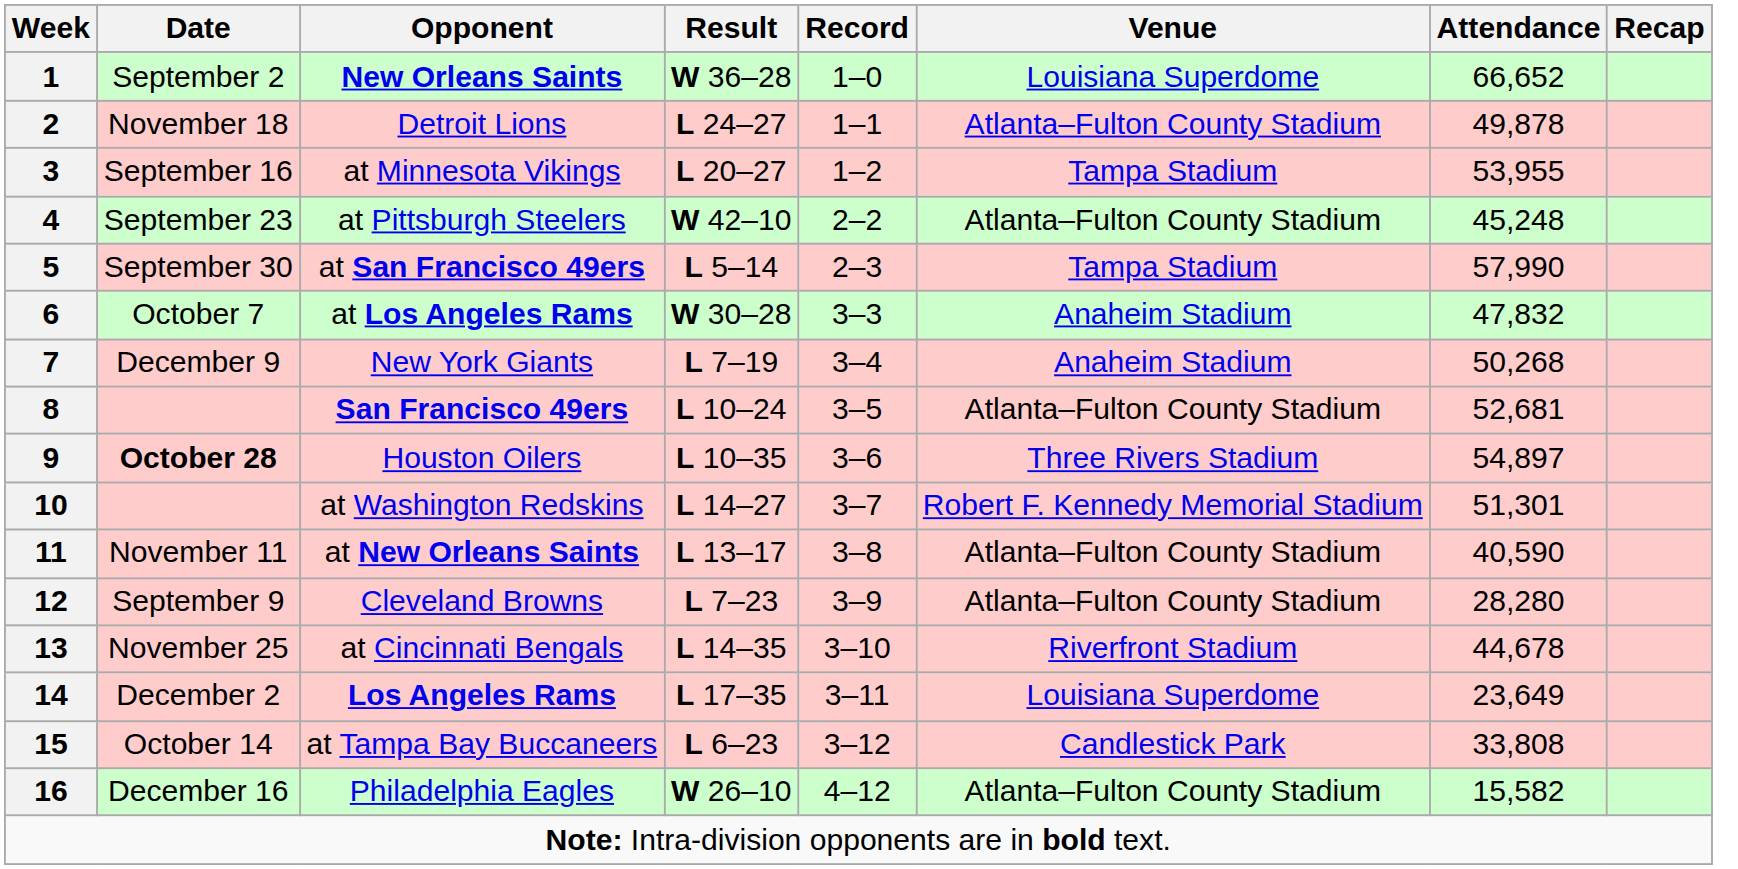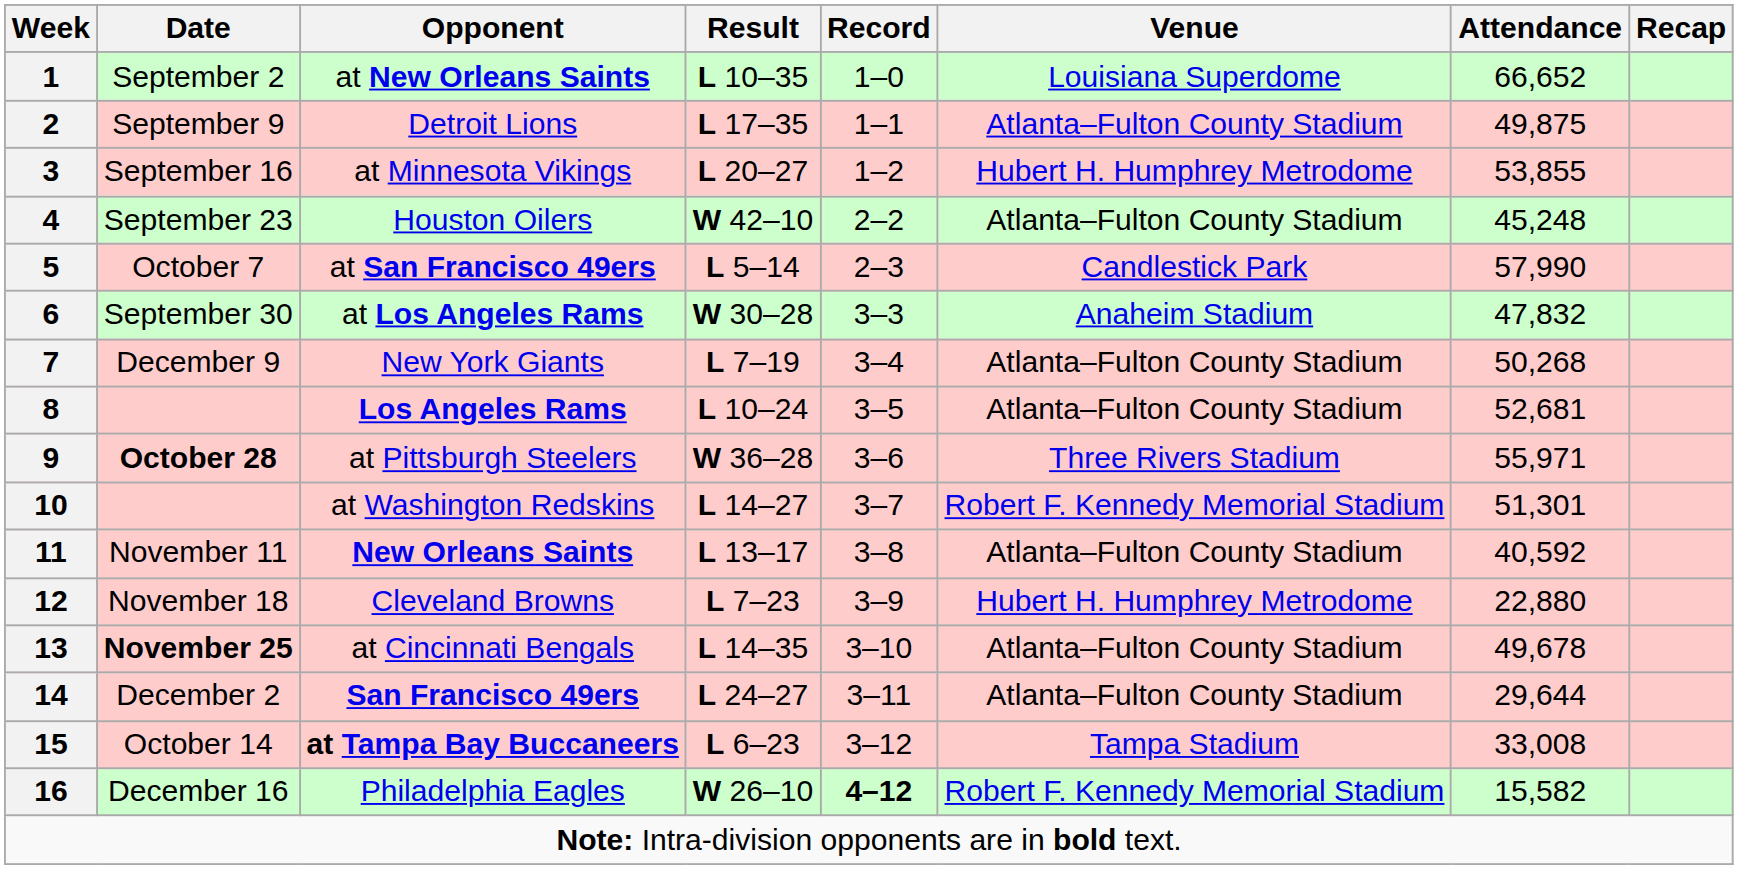(482, 76) New Orleans Saints -> (493, 76) at New Orleans Saints
(731, 76) W 36–28 -> (753, 76) L 10–35
(198, 123) November 18 -> (198, 123) September 9
(731, 123) L 24–27 -> (753, 123) L 17–35
(1519, 123) 49,878 -> (1540, 123) 49,875
(1173, 171) Tampa Stadium -> (1194, 171) Hubert H. Humphrey Metrodome
(1519, 171) 53,955 -> (1540, 171) 53,855
(482, 219) at Pittsburgh Steelers -> (493, 219) Houston Oilers
(198, 266) September 30 -> (198, 266) October 7
(1173, 266) Tampa Stadium -> (1194, 266) Candlestick Park
(198, 314) October 7 -> (198, 314) September 30
(1173, 362) Anaheim Stadium -> (1194, 362) Atlanta–Fulton County Stadium
(482, 409) San Francisco 49ers -> (493, 409) Los Angeles Rams
(482, 457) Houston Oilers -> (493, 457) at Pittsburgh Steelers
(731, 457) L 10–35 -> (753, 457) W 36–28
(1519, 457) 54,897 -> (1540, 457) 55,971
(482, 553) at New Orleans Saints -> (493, 553) New Orleans Saints
(1519, 553) 40,590 -> (1540, 553) 40,592
(198, 600) September 9 -> (198, 600) November 18
(1173, 600) Atlanta–Fulton County Stadium -> (1194, 600) Hubert H. Humphrey Metrodome
(1519, 600) 28,280 -> (1540, 600) 22,880
(198, 648) normal -> (198, 648) bold
(1173, 648) Riverfront Stadium -> (1194, 648) Atlanta–Fulton County Stadium
(1519, 648) 44,678 -> (1540, 648) 49,678
(482, 696) Los Angeles Rams -> (493, 696) San Francisco 49ers
(731, 696) L 17–35 -> (753, 696) L 24–27
(1173, 696) Louisiana Superdome -> (1194, 696) Atlanta–Fulton County Stadium
(1519, 696) 23,649 -> (1540, 696) 29,644
(482, 743) normal -> (493, 743) bold
(1173, 743) Candlestick Park -> (1194, 743) Tampa Stadium
(1519, 743) 33,808 -> (1540, 743) 33,008
(857, 791) normal -> (879, 791) bold
(1173, 791) Atlanta–Fulton County Stadium -> (1194, 791) Robert F. Kennedy Memorial Stadium
